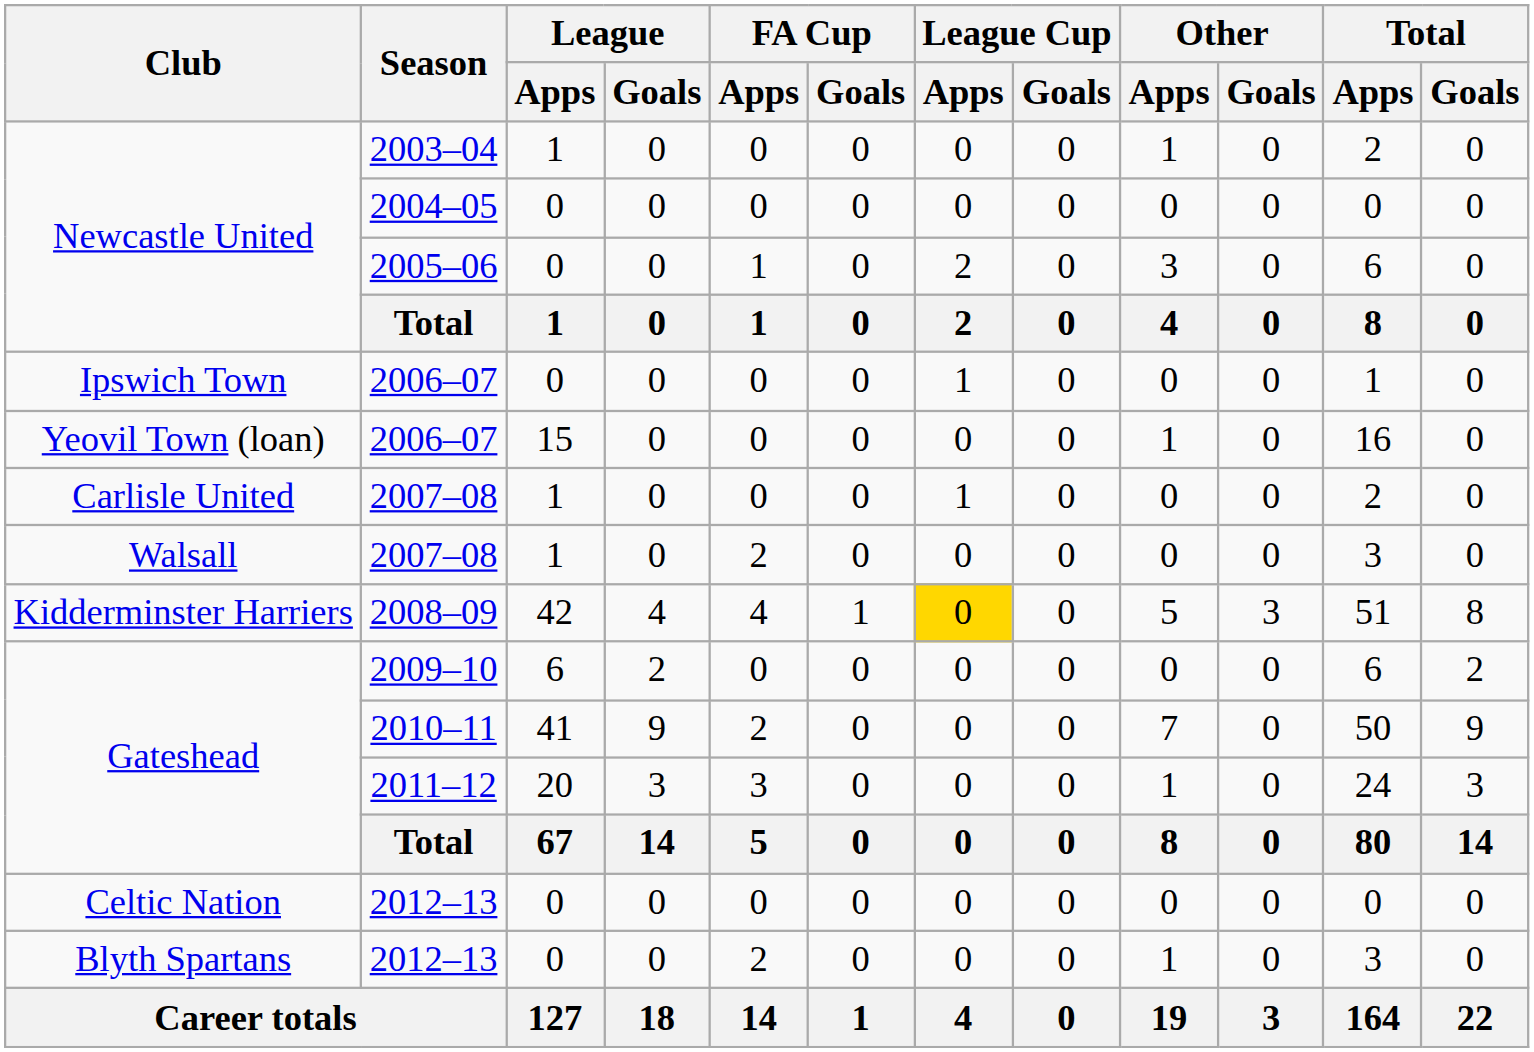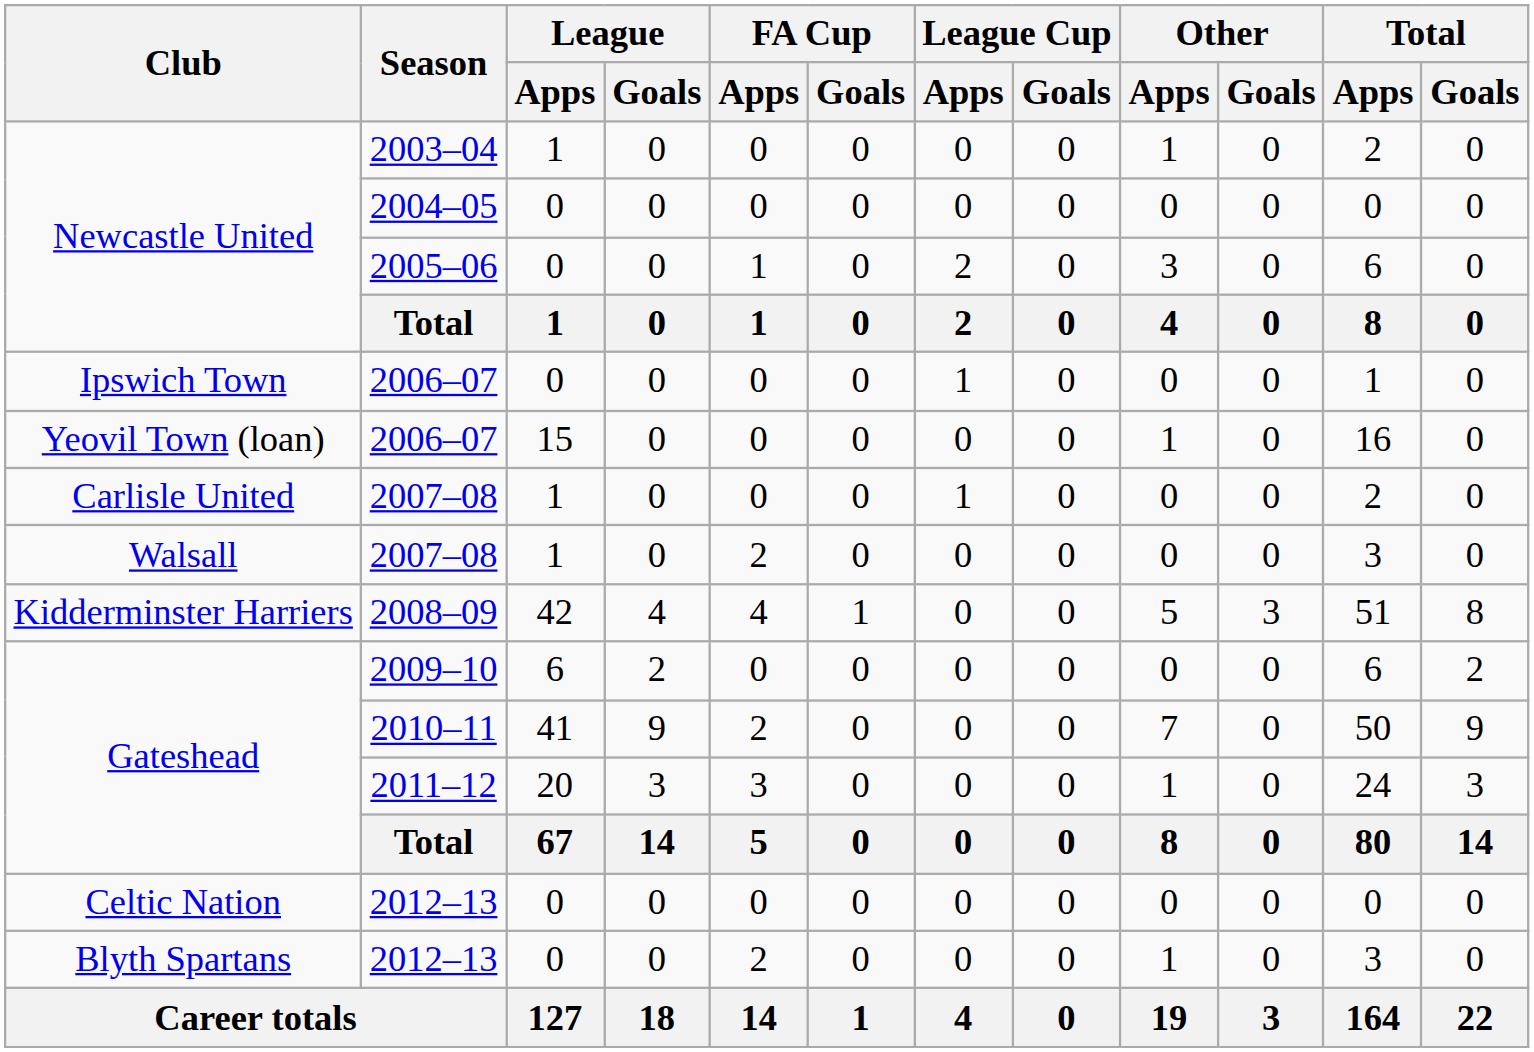(963, 611) gold background -> (963, 611) no background
